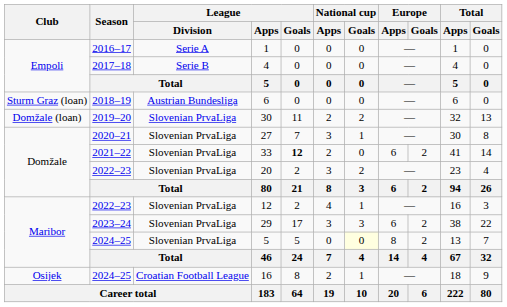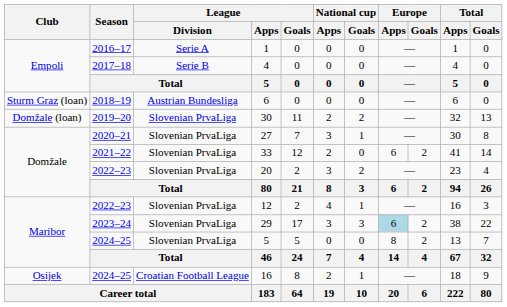(297, 153) bold -> (297, 153) normal
(393, 223) no background -> (393, 223) lightblue background
(362, 240) lightyellow background -> (362, 240) no background
